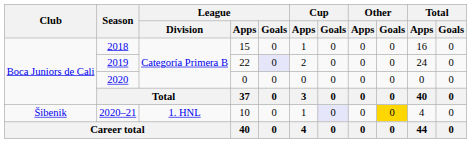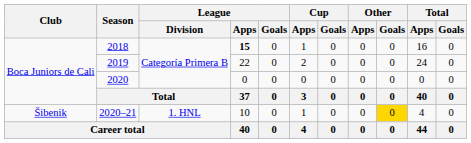(245, 46) normal -> (245, 46) bold
(274, 63) lavender background -> (274, 63) no background
(333, 113) lavender background -> (333, 113) no background
